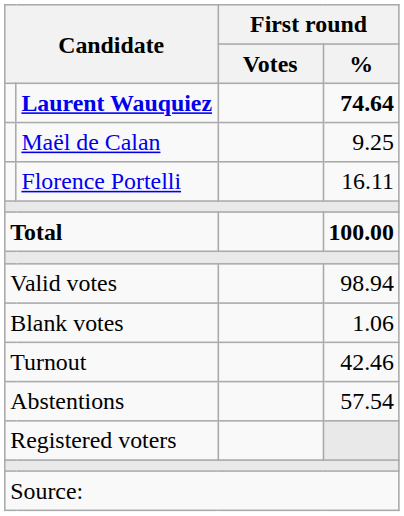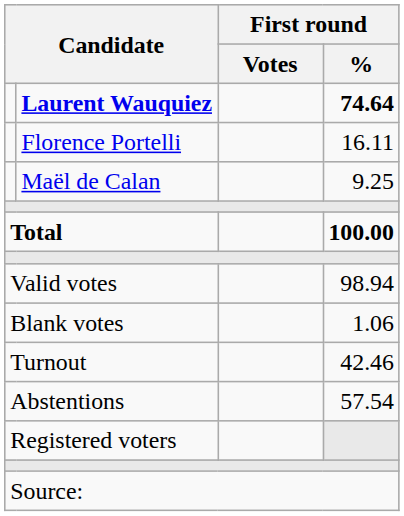rows swapped: (101, 181) <-> (91, 142)
